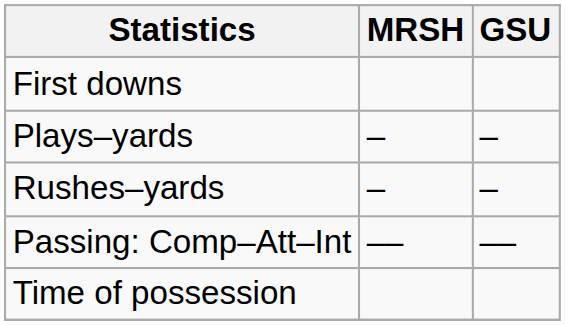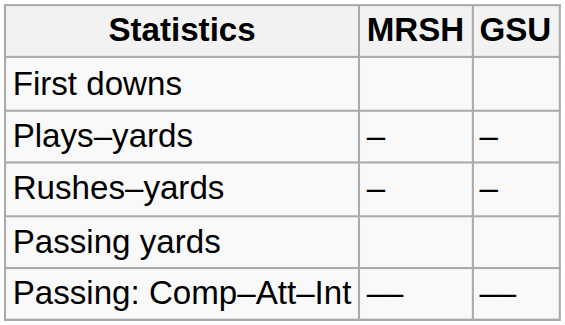+ row: (117, 240)
- row: (155, 293)
